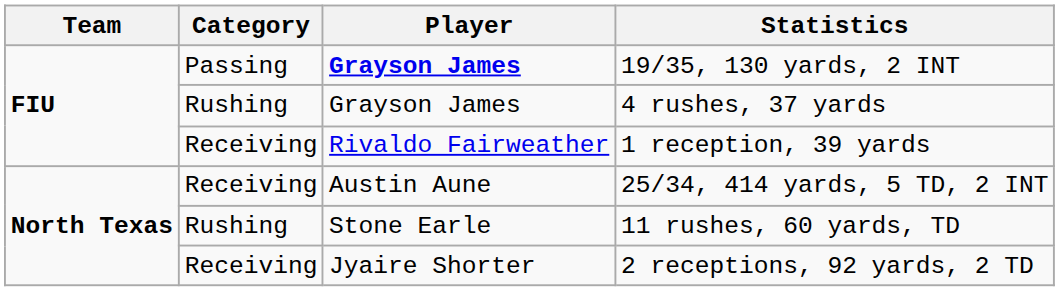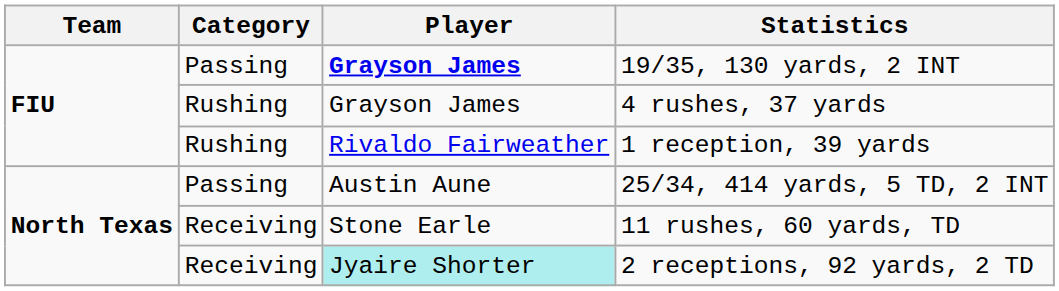(251, 146) Receiving -> (236, 146) Rushing
(251, 186) Receiving -> (236, 186) Passing
(236, 226) Rushing -> (251, 226) Receiving
(432, 266) no background -> (432, 266) paleturquoise background
